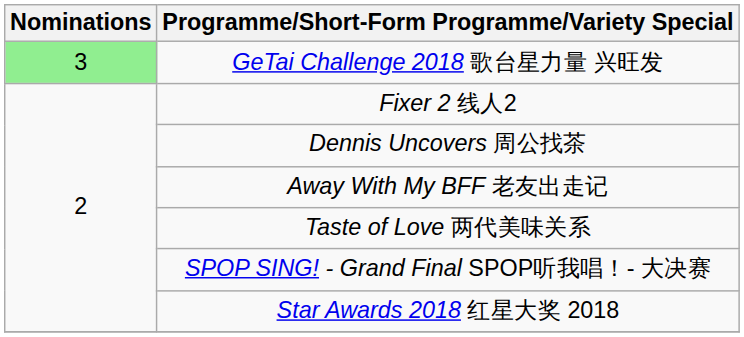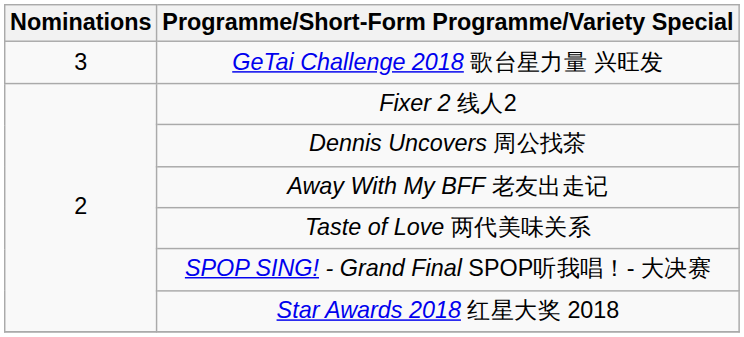(81, 62) lightgreen background -> (81, 62) no background
